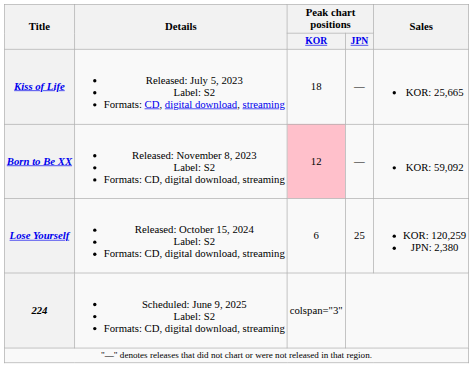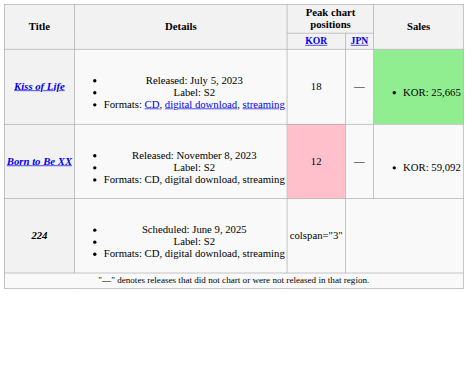(421, 93) no background -> (419, 93) lightgreen background
- row: (39, 236)
